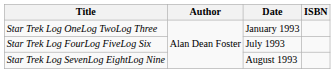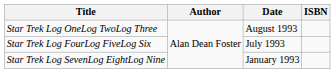(272, 28) January 1993 -> (271, 28) August 1993
(271, 60) August 1993 -> (272, 60) January 1993
